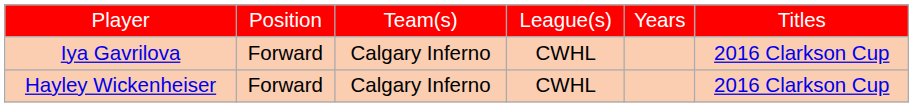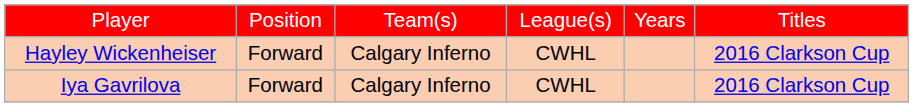rows swapped: (121, 53) <-> (121, 85)
